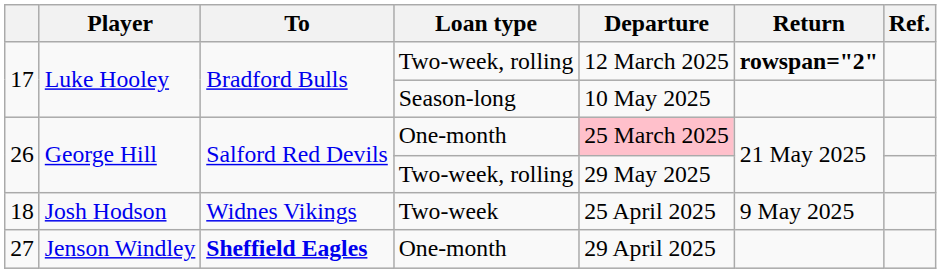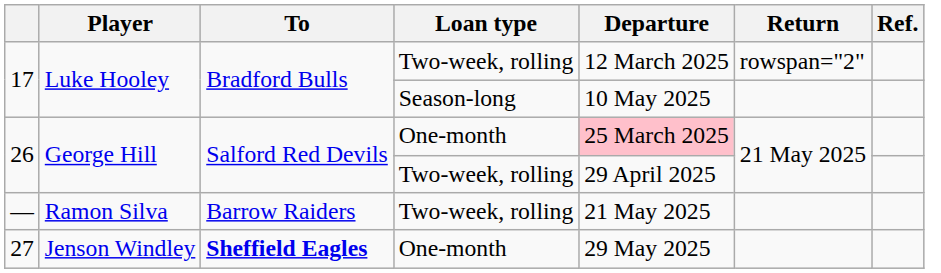(809, 60) bold -> (802, 60) normal
(647, 173) 29 May 2025 -> (650, 173) 29 April 2025
- row: (22, 211)
+ row: (22, 211)
(650, 248) 29 April 2025 -> (647, 248) 29 May 2025
